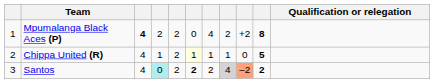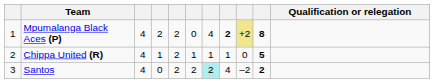(143, 33) bold -> (143, 33) normal
(228, 33) normal -> (228, 33) bold
(245, 33) no background -> (245, 33) khaki background
(194, 54) lightyellow background -> (194, 54) no background
(160, 70) paleturquoise background -> (160, 70) no background
(194, 70) bold -> (194, 70) normal
(211, 70) no background -> (211, 70) paleturquoise background
(228, 70) lightgrey background -> (228, 70) no background
(245, 70) lightsalmon background -> (245, 70) no background
